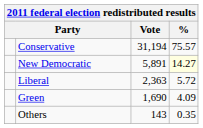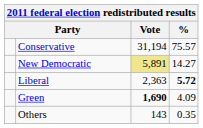(155, 64) no background -> (155, 64) khaki background
(184, 64) lightyellow background -> (184, 64) no background
(186, 81) normal -> (186, 81) bold
(155, 98) normal -> (155, 98) bold
